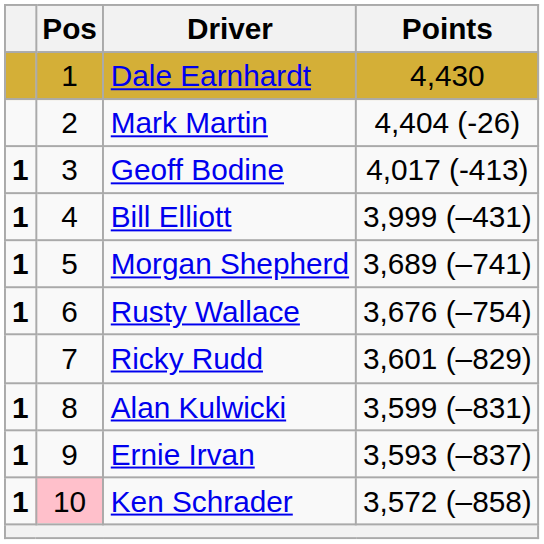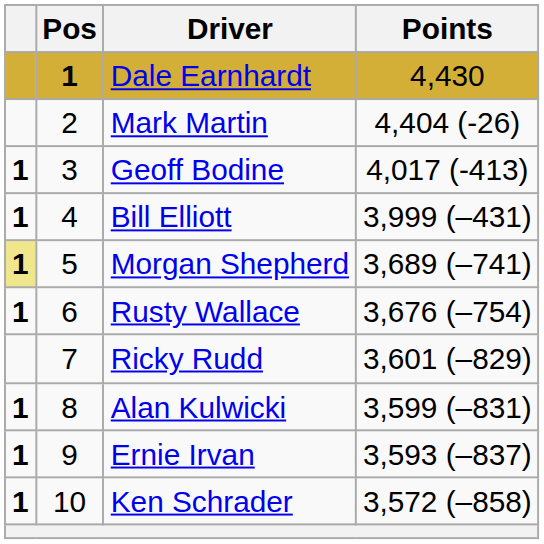(70, 76) normal -> (70, 76) bold
(20, 265) no background -> (20, 265) khaki background
(70, 500) pink background -> (70, 500) no background
